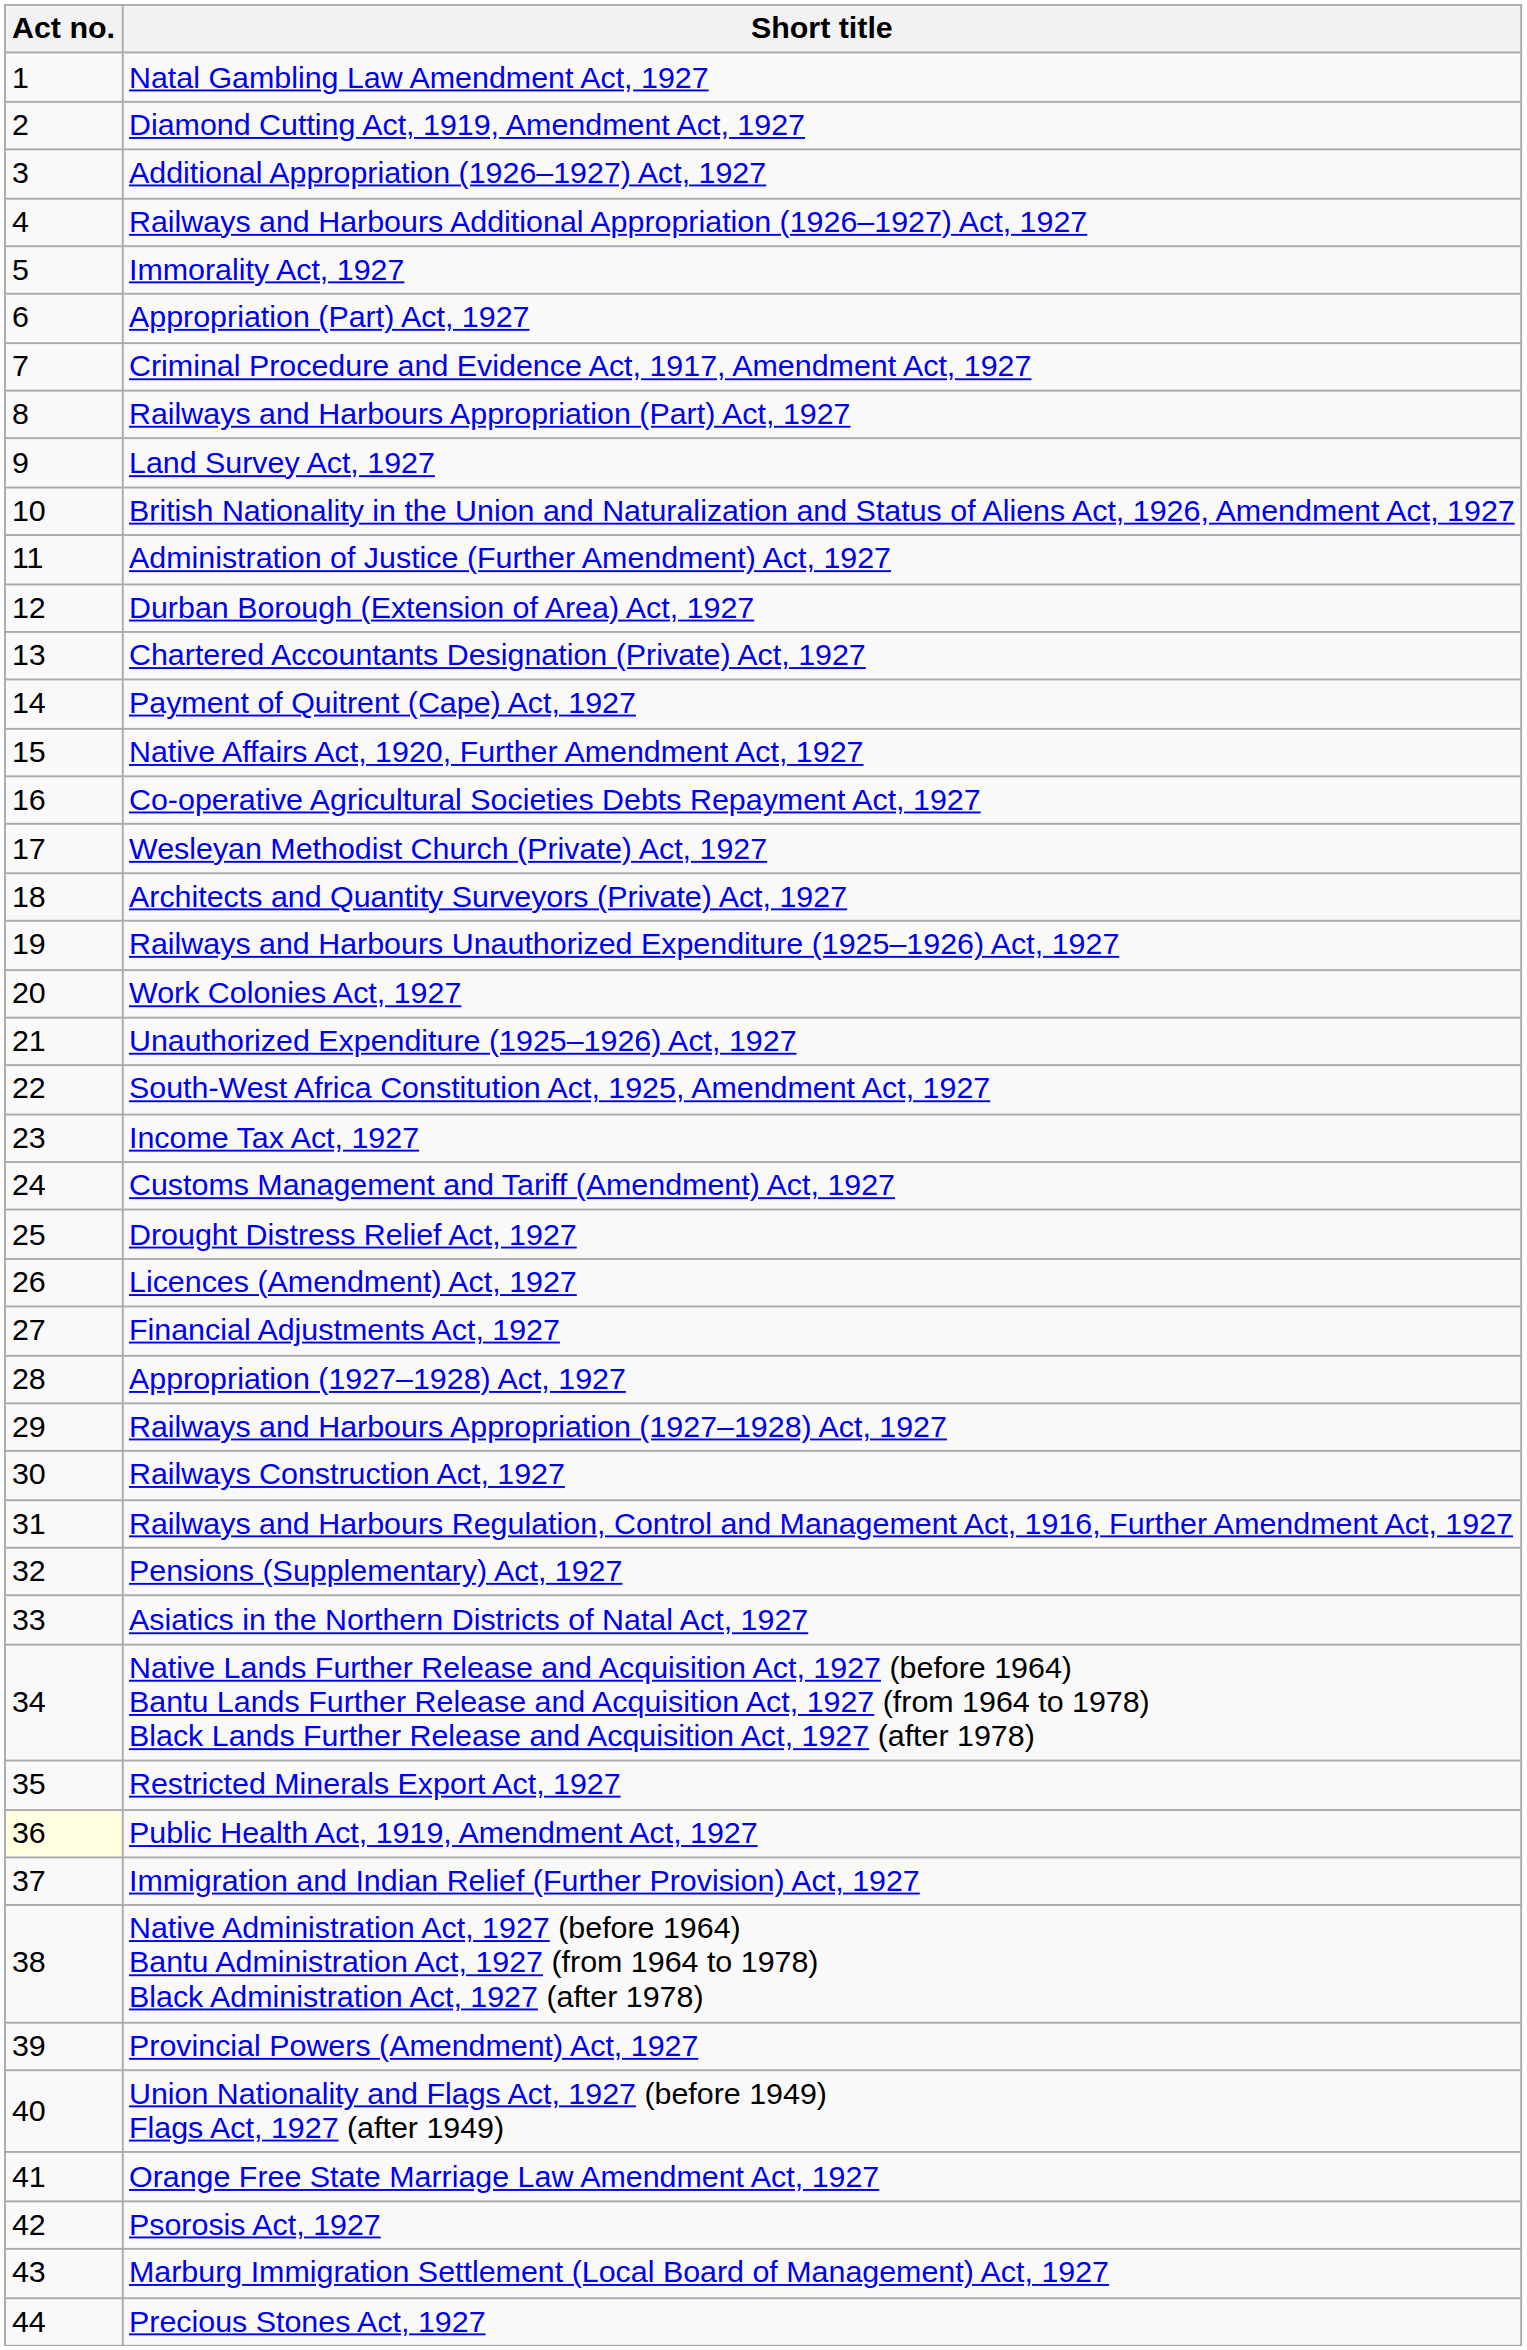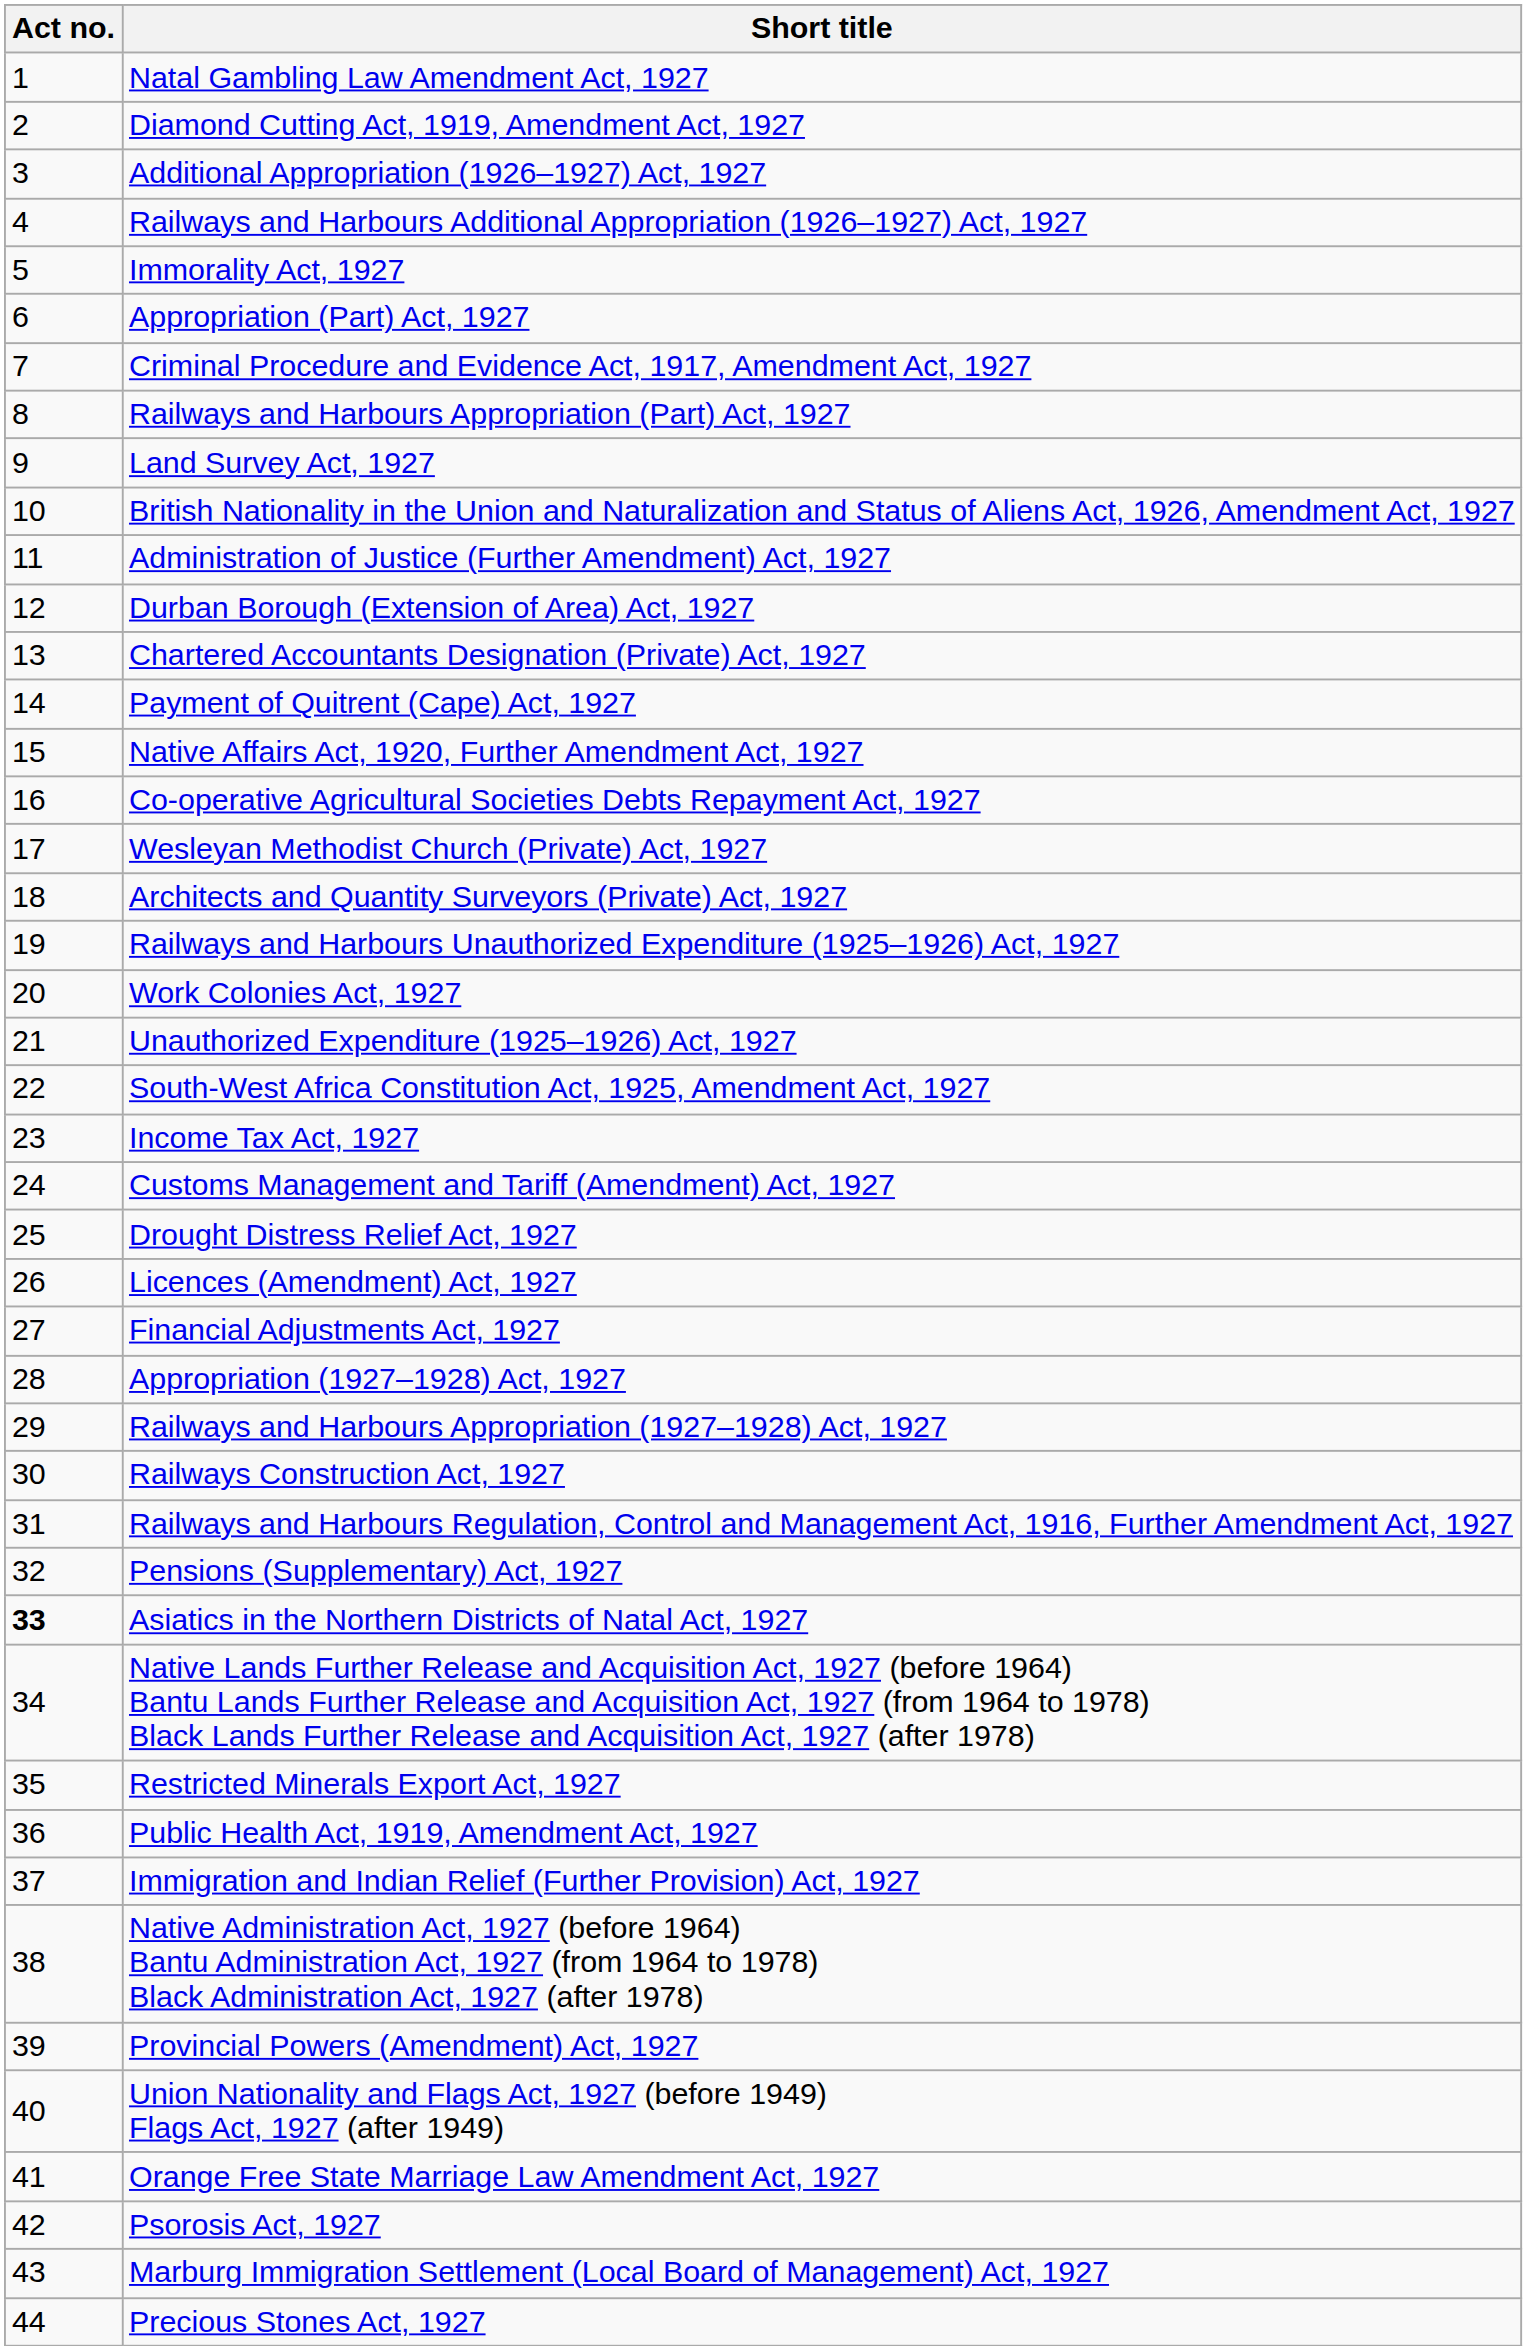(29, 1619) normal -> (29, 1619) bold
(29, 1832) lightyellow background -> (29, 1832) no background
